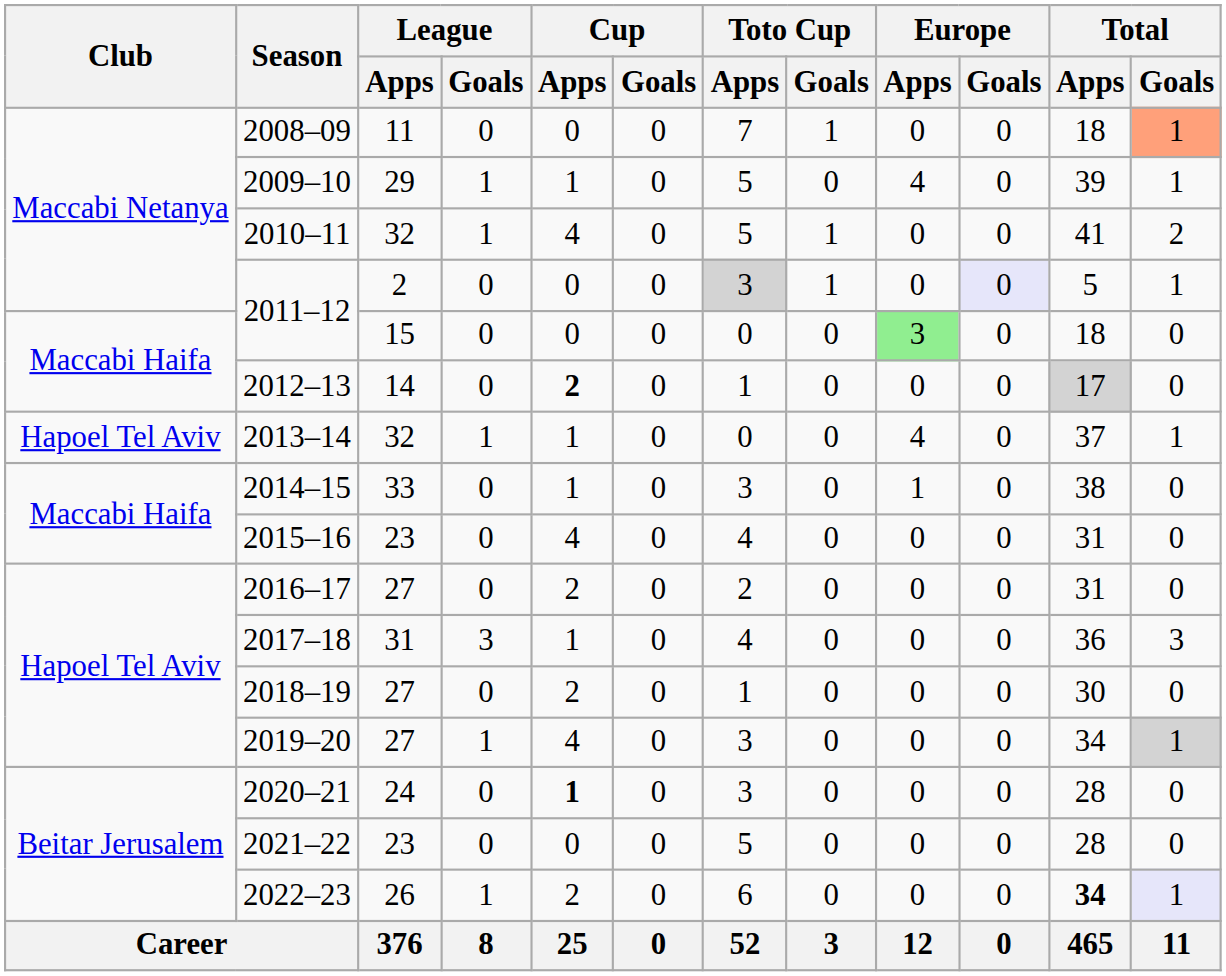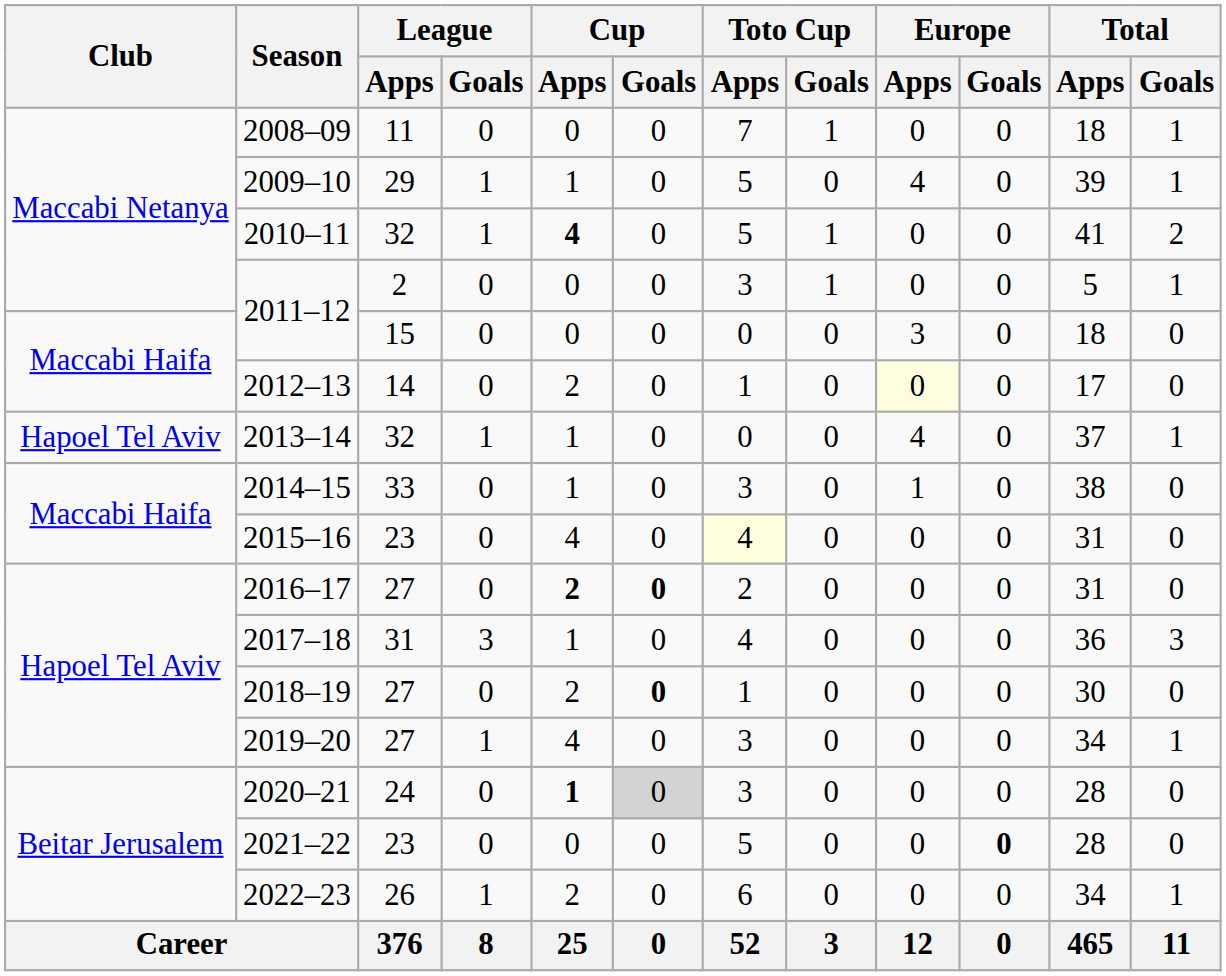(1177, 131) lightsalmon background -> (1177, 131) no background
(572, 233) normal -> (572, 233) bold
(745, 284) lightgrey background -> (745, 284) no background
(1004, 284) lavender background -> (1004, 284) no background
(918, 335) lightgreen background -> (918, 335) no background
(572, 386) bold -> (572, 386) normal
(918, 386) no background -> (918, 386) lightyellow background
(1090, 386) lightgrey background -> (1090, 386) no background
(745, 538) no background -> (745, 538) lightyellow background
(572, 589) normal -> (572, 589) bold
(659, 589) normal -> (659, 589) bold
(659, 691) normal -> (659, 691) bold
(1177, 741) lightgrey background -> (1177, 741) no background
(659, 792) no background -> (659, 792) lightgrey background
(1004, 843) normal -> (1004, 843) bold
(1090, 894) bold -> (1090, 894) normal
(1177, 894) lavender background -> (1177, 894) no background
